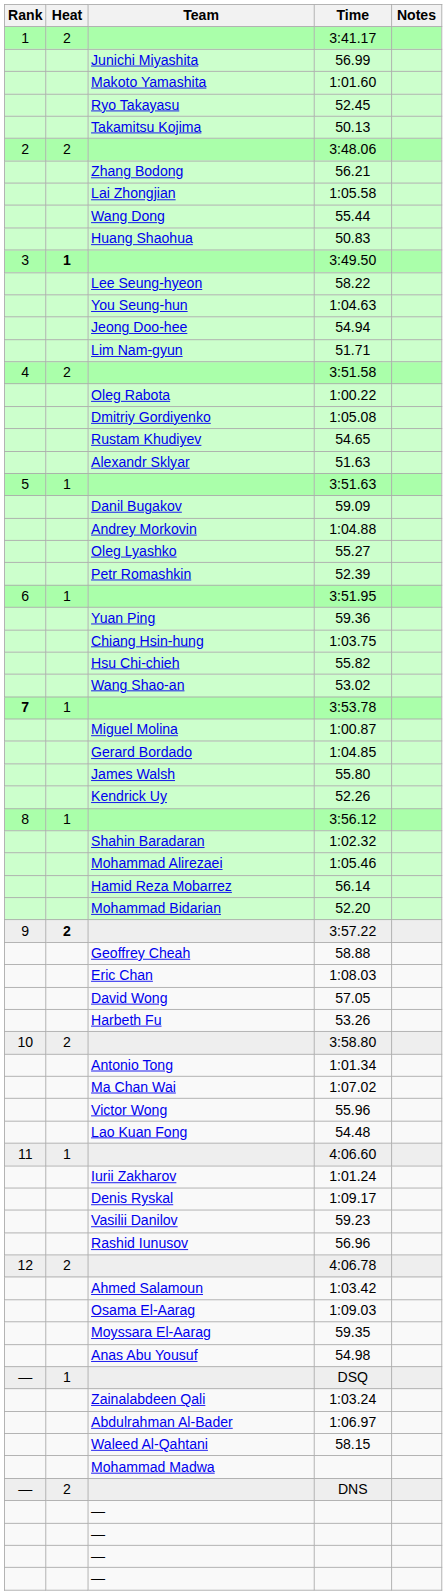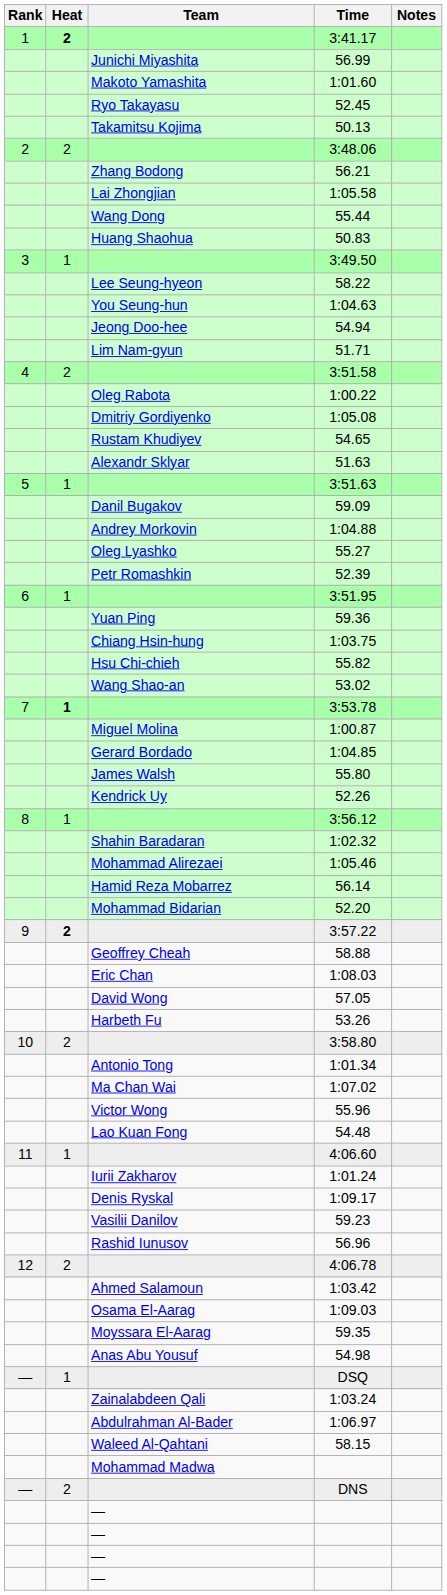(67, 37) normal -> (67, 37) bold
(67, 261) bold -> (67, 261) normal
(25, 707) bold -> (25, 707) normal
(67, 707) normal -> (67, 707) bold
